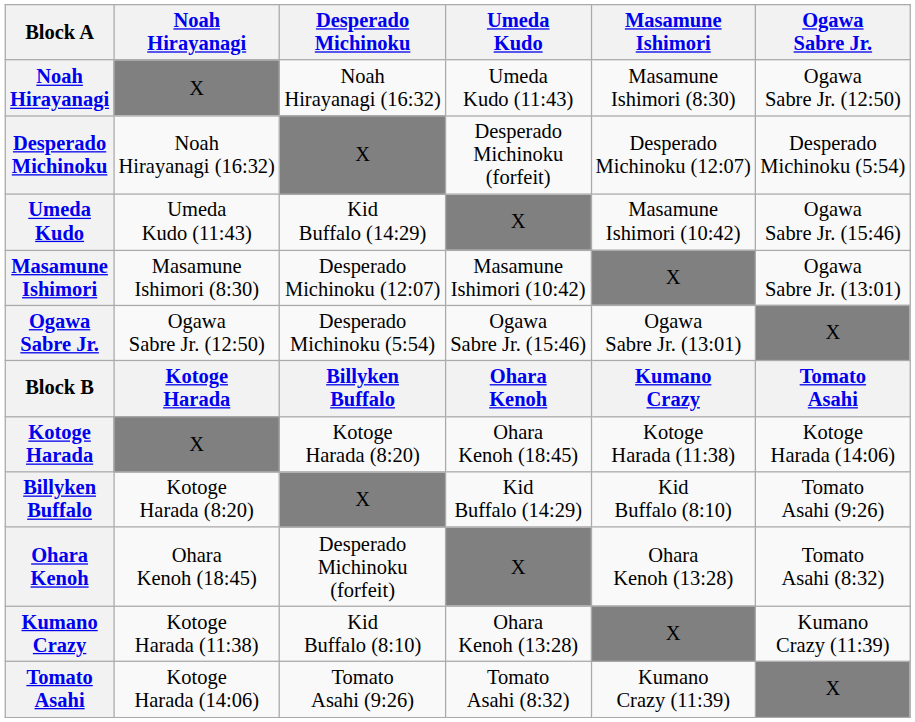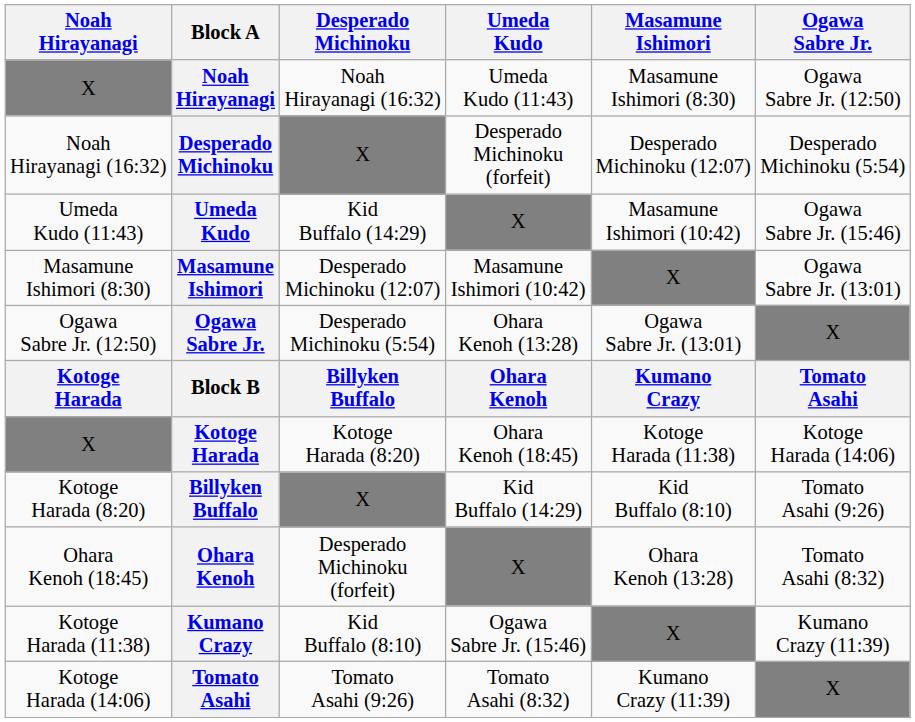columns swapped: (60, 32) <-> (197, 32)
(518, 332) Ogawa Sabre Jr. (15:46) -> (518, 332) Ohara Kenoh (13:28)
(518, 633) Ohara Kenoh (13:28) -> (518, 633) Ogawa Sabre Jr. (15:46)
